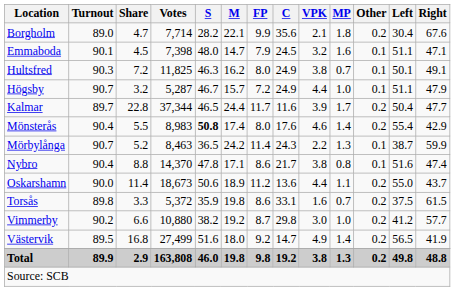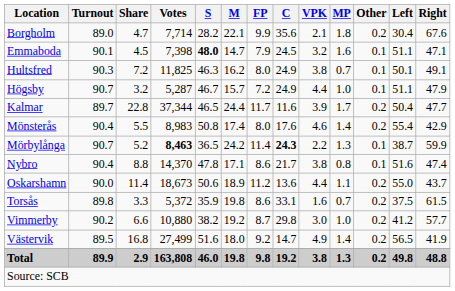(208, 51) normal -> (208, 51) bold
(208, 126) bold -> (208, 126) normal
(179, 145) normal -> (179, 145) bold
(286, 145) normal -> (286, 145) bold
